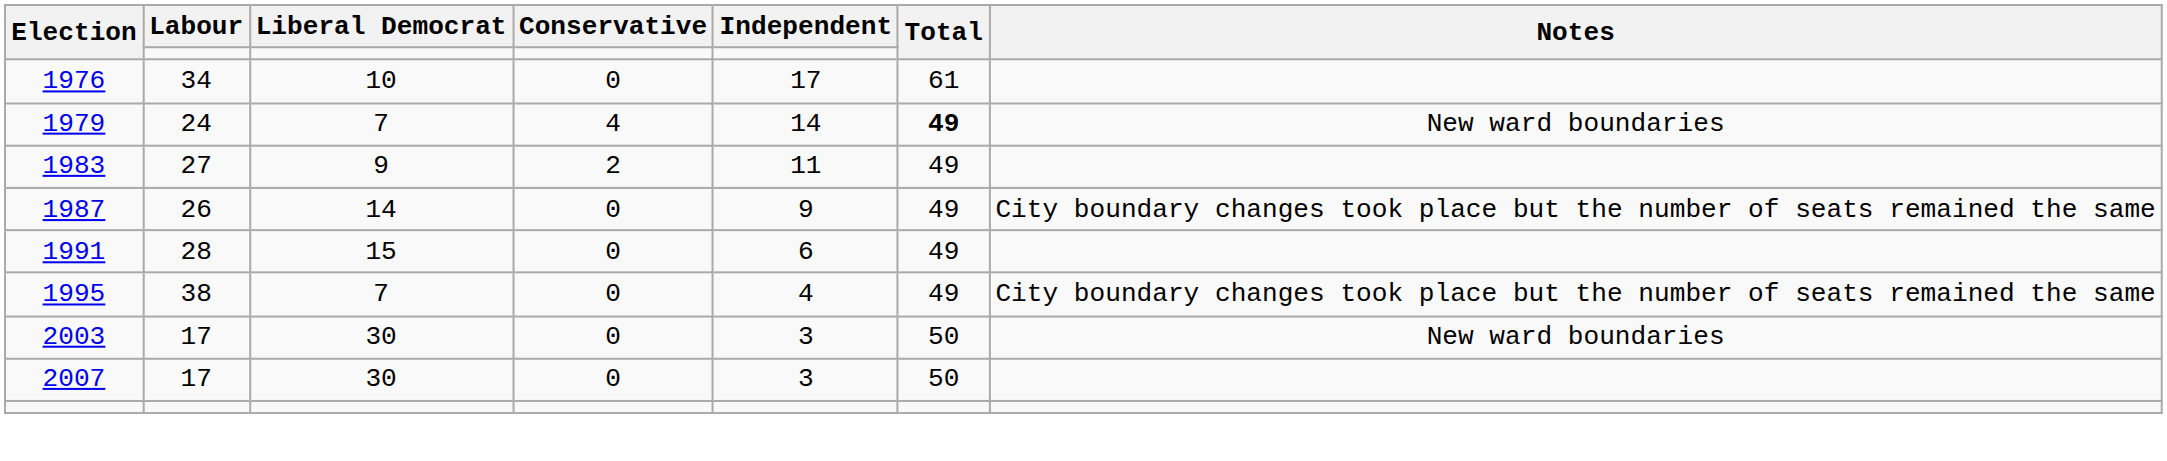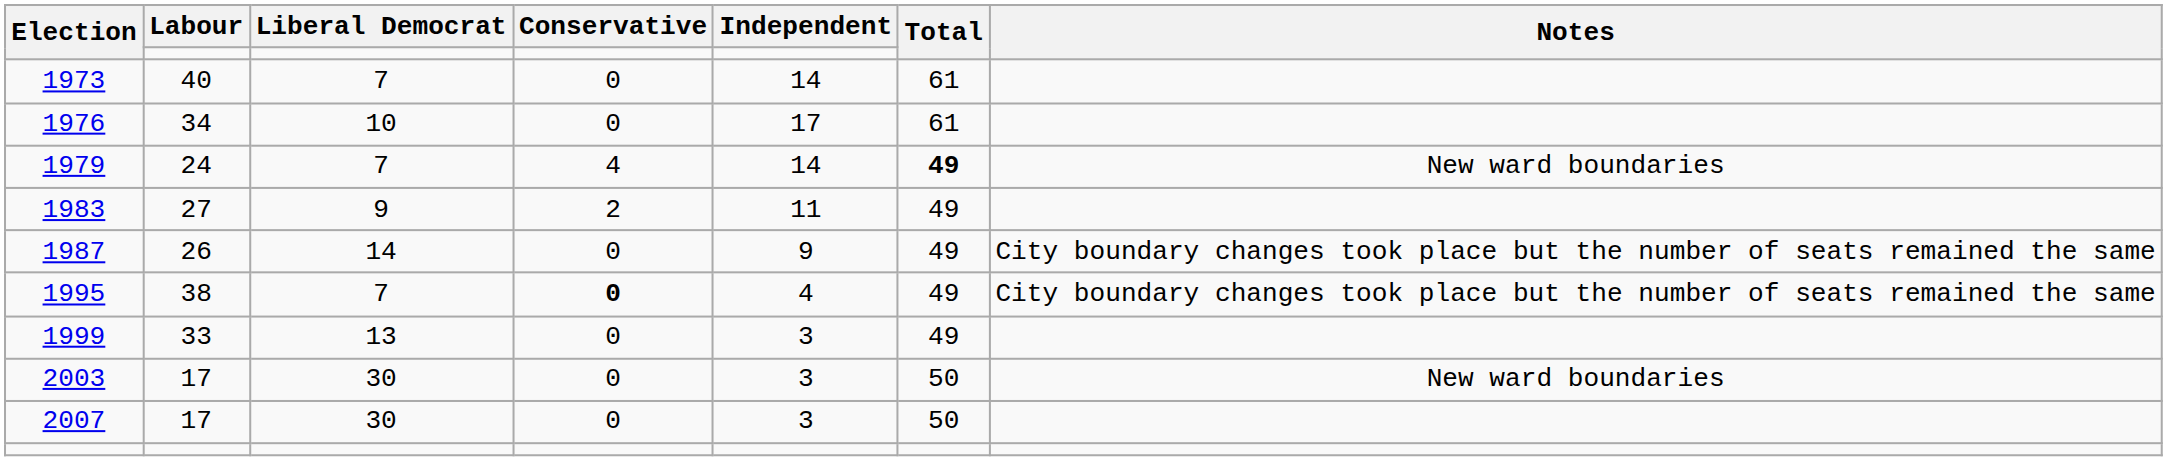+ row: (74, 81)
- row: (74, 252)
(613, 294) normal -> (613, 294) bold
+ row: (74, 337)
